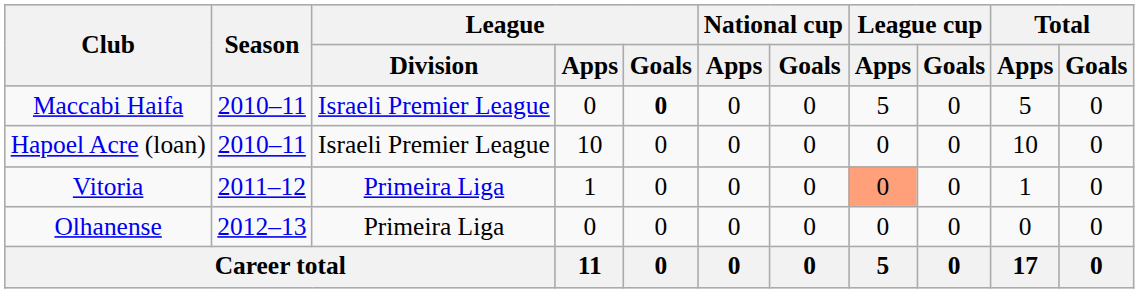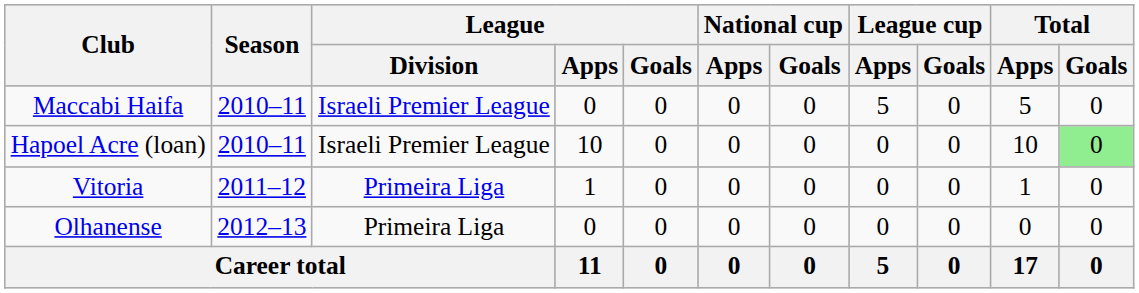(661, 105) bold -> (661, 105) normal
(1096, 145) no background -> (1096, 145) lightgreen background
(883, 186) lightsalmon background -> (883, 186) no background
